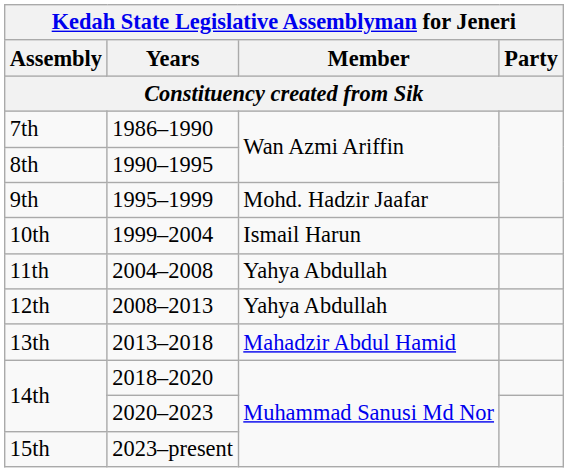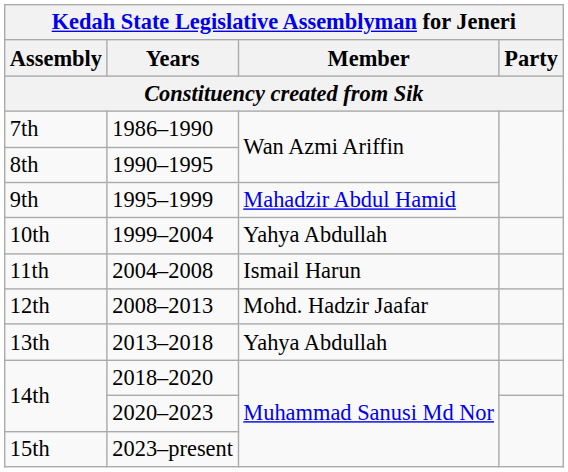(336, 199) Mohd. Hadzir Jaafar -> (350, 199) Mahadzir Abdul Hamid
(302, 235) Ismail Harun -> (315, 235) Yahya Abdullah
(315, 270) Yahya Abdullah -> (302, 270) Ismail Harun
(315, 306) Yahya Abdullah -> (336, 306) Mohd. Hadzir Jaafar
(350, 341) Mahadzir Abdul Hamid -> (315, 341) Yahya Abdullah
